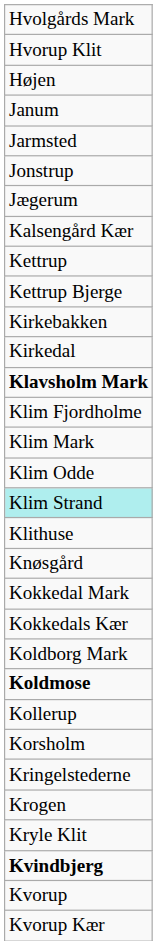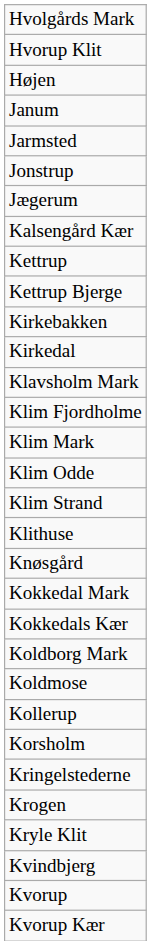(79, 381) bold -> (74, 381) normal
(56, 502) paleturquoise background -> (56, 502) no background
(50, 683) bold -> (48, 683) normal
(56, 865) bold -> (52, 865) normal
